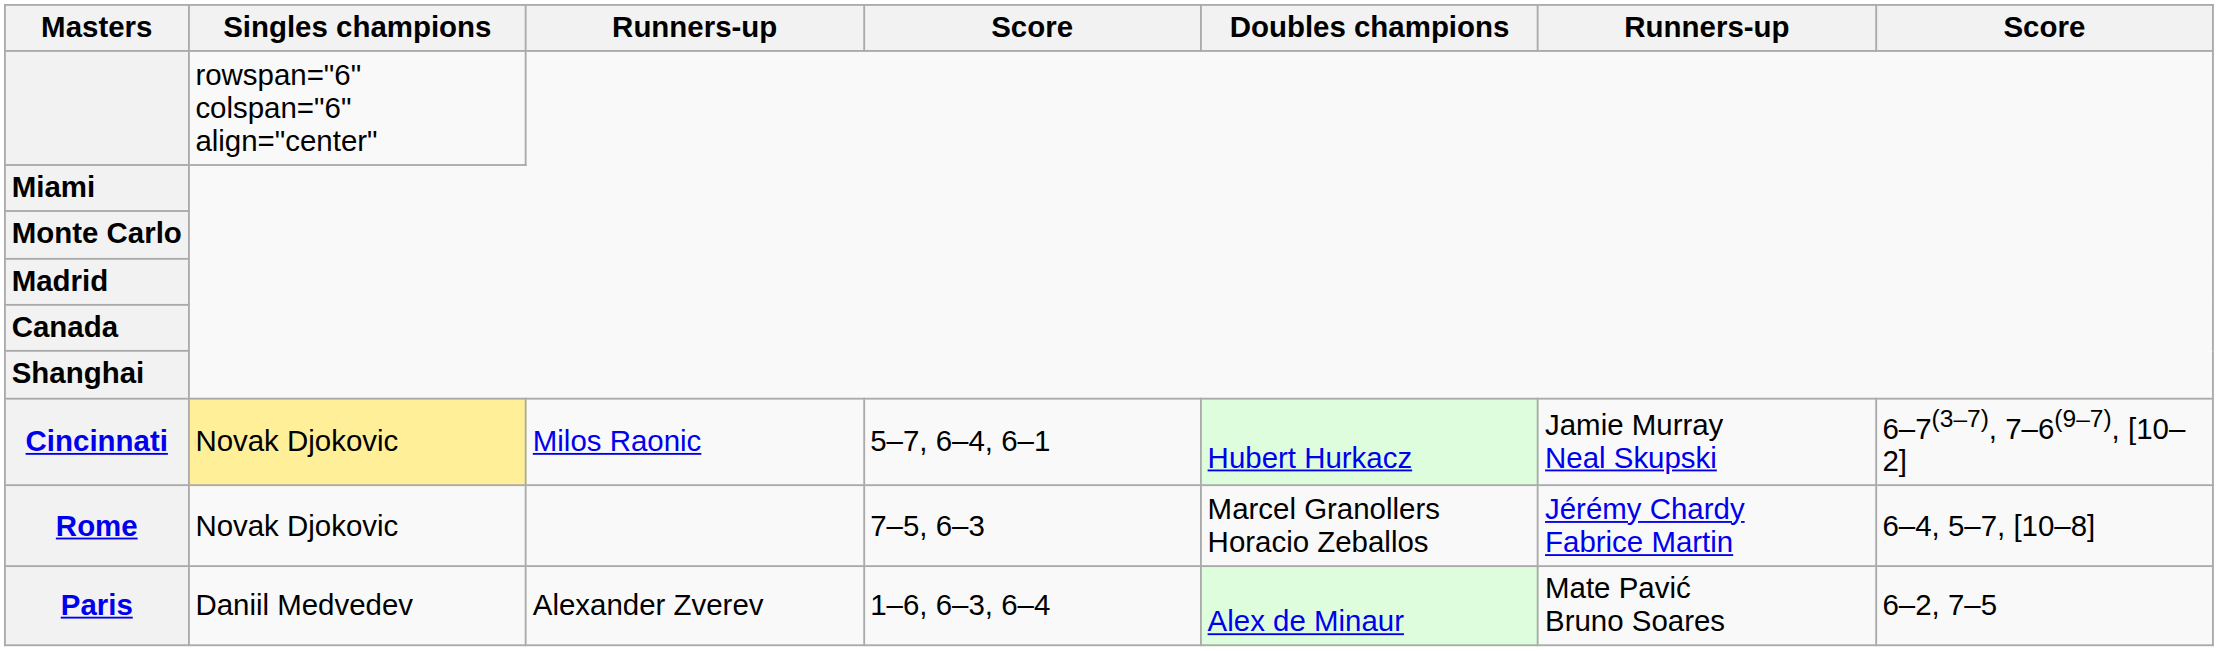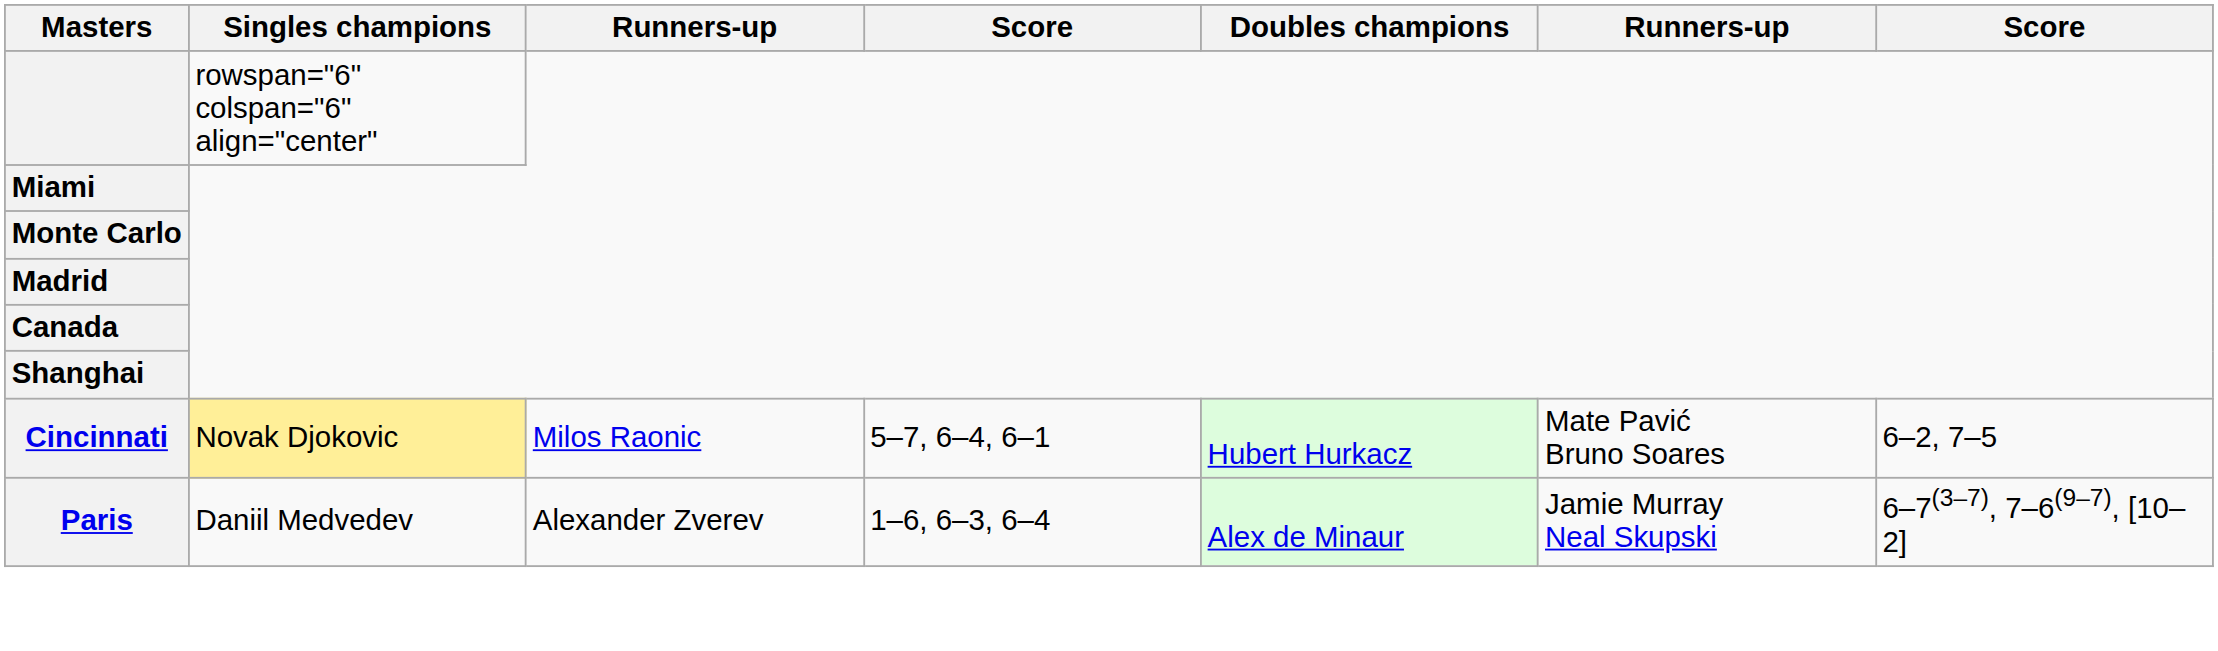(1634, 441) Jamie Murray Neal Skupski -> (1635, 437) Mate Pavić Bruno Soares
(2034, 441) 6–7(3–7), 7–6(9–7), [10–2] -> (1940, 437) 6–2, 7–5
- row: (97, 525)
(1635, 605) Mate Pavić Bruno Soares -> (1634, 521) Jamie Murray Neal Skupski
(1940, 605) 6–2, 7–5 -> (2034, 521) 6–7(3–7), 7–6(9–7), [10–2]
